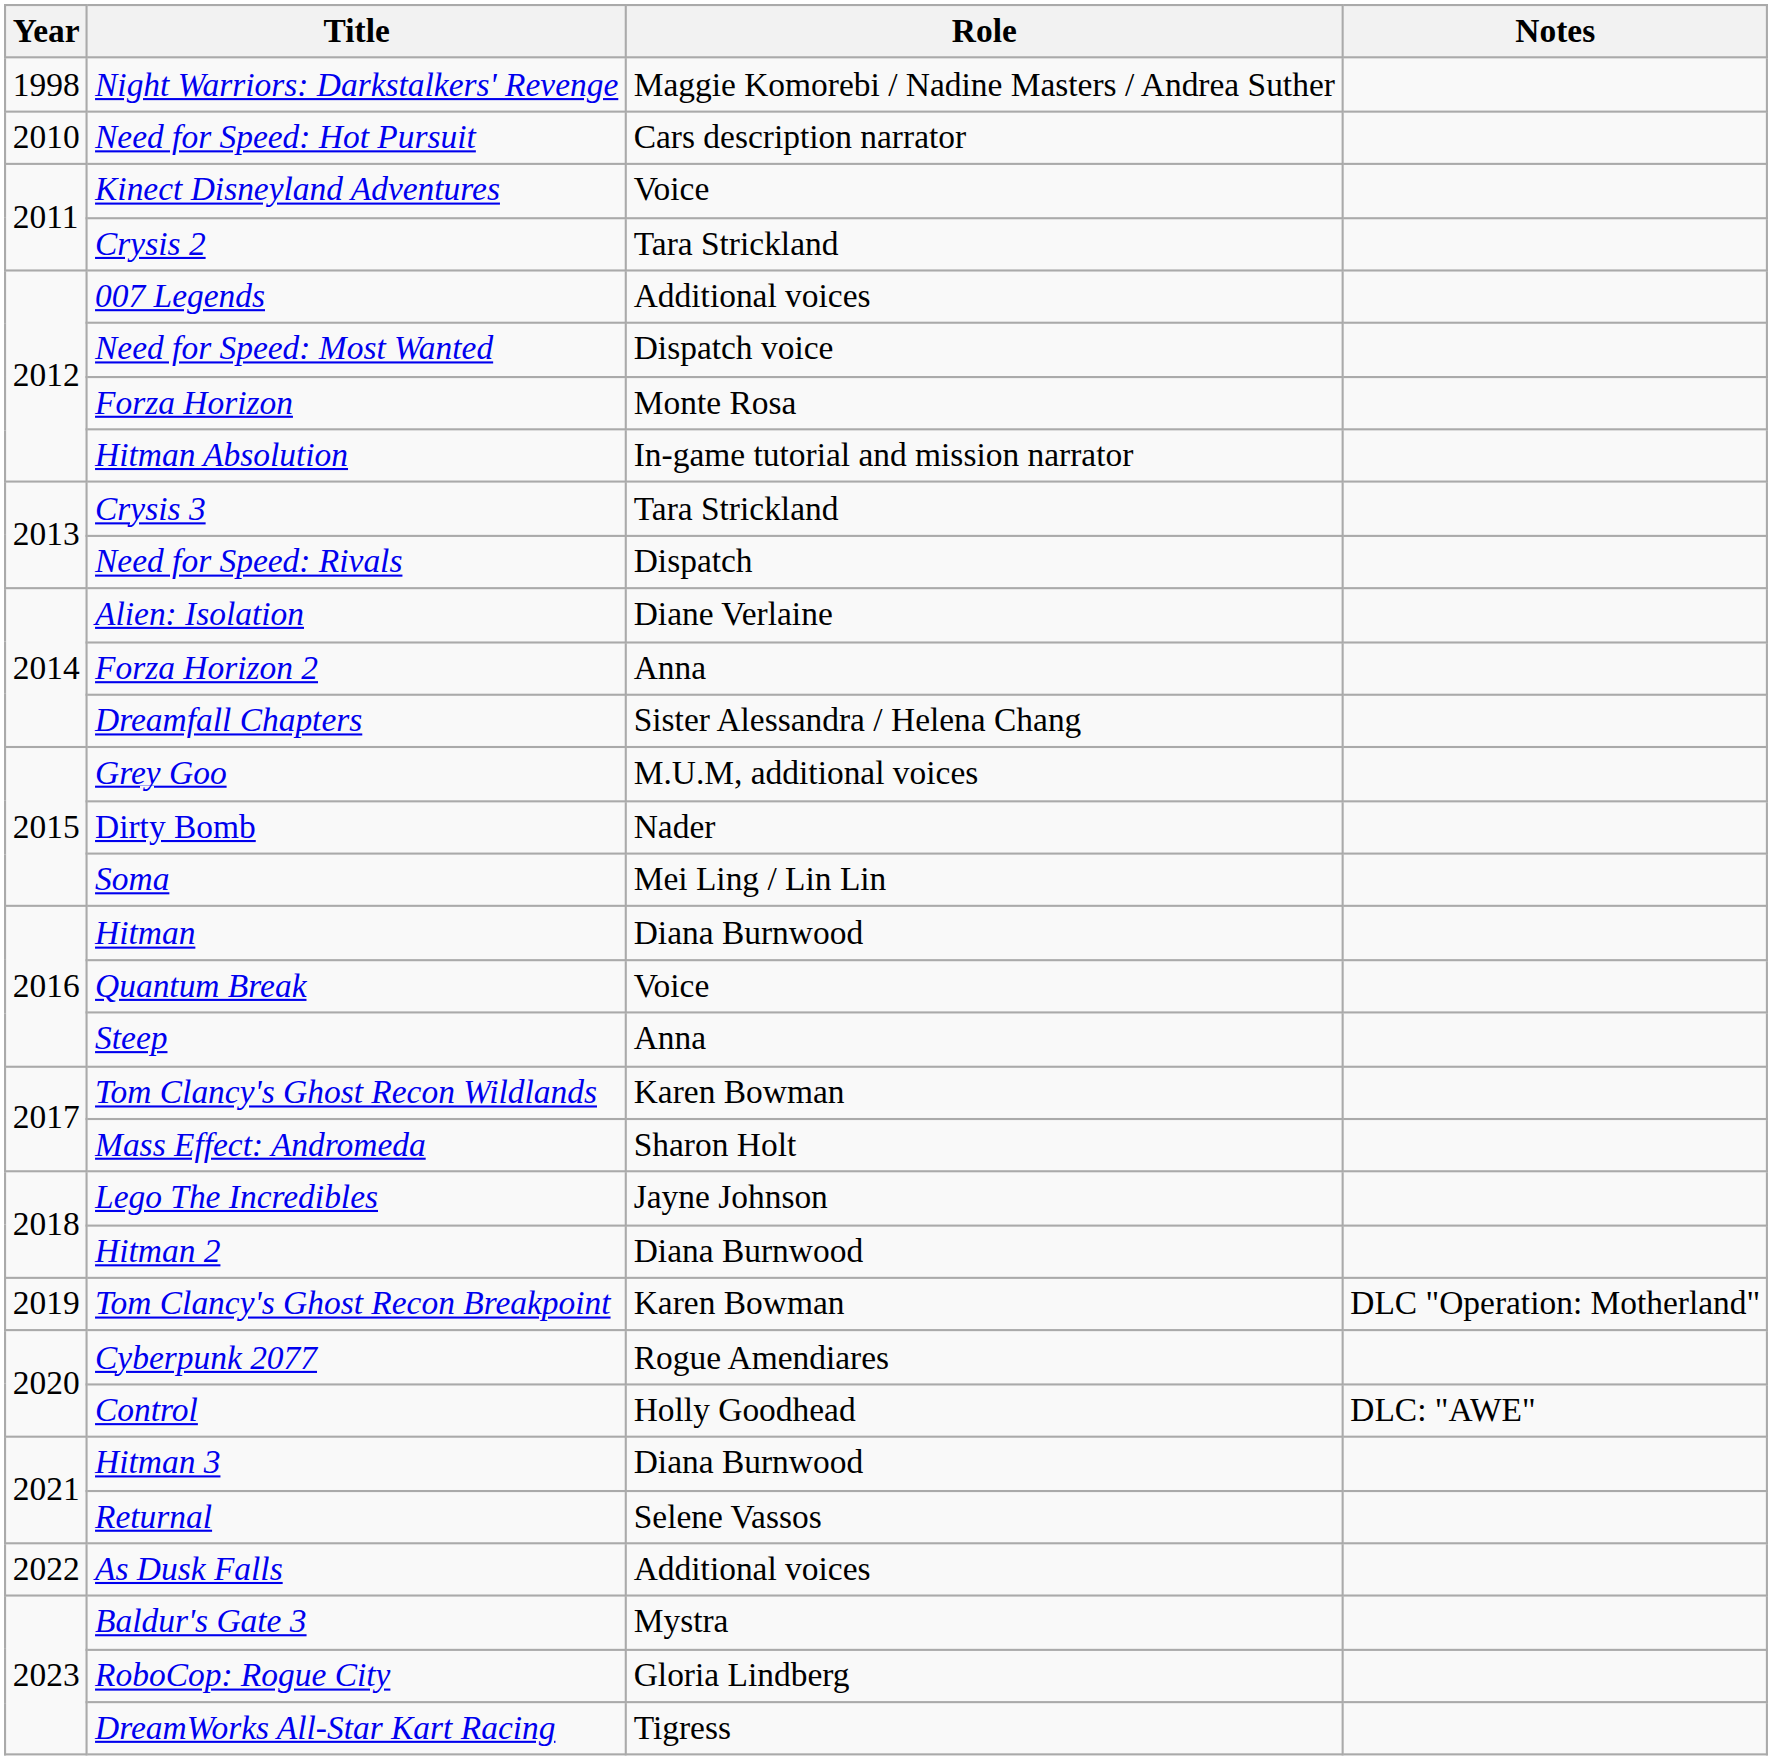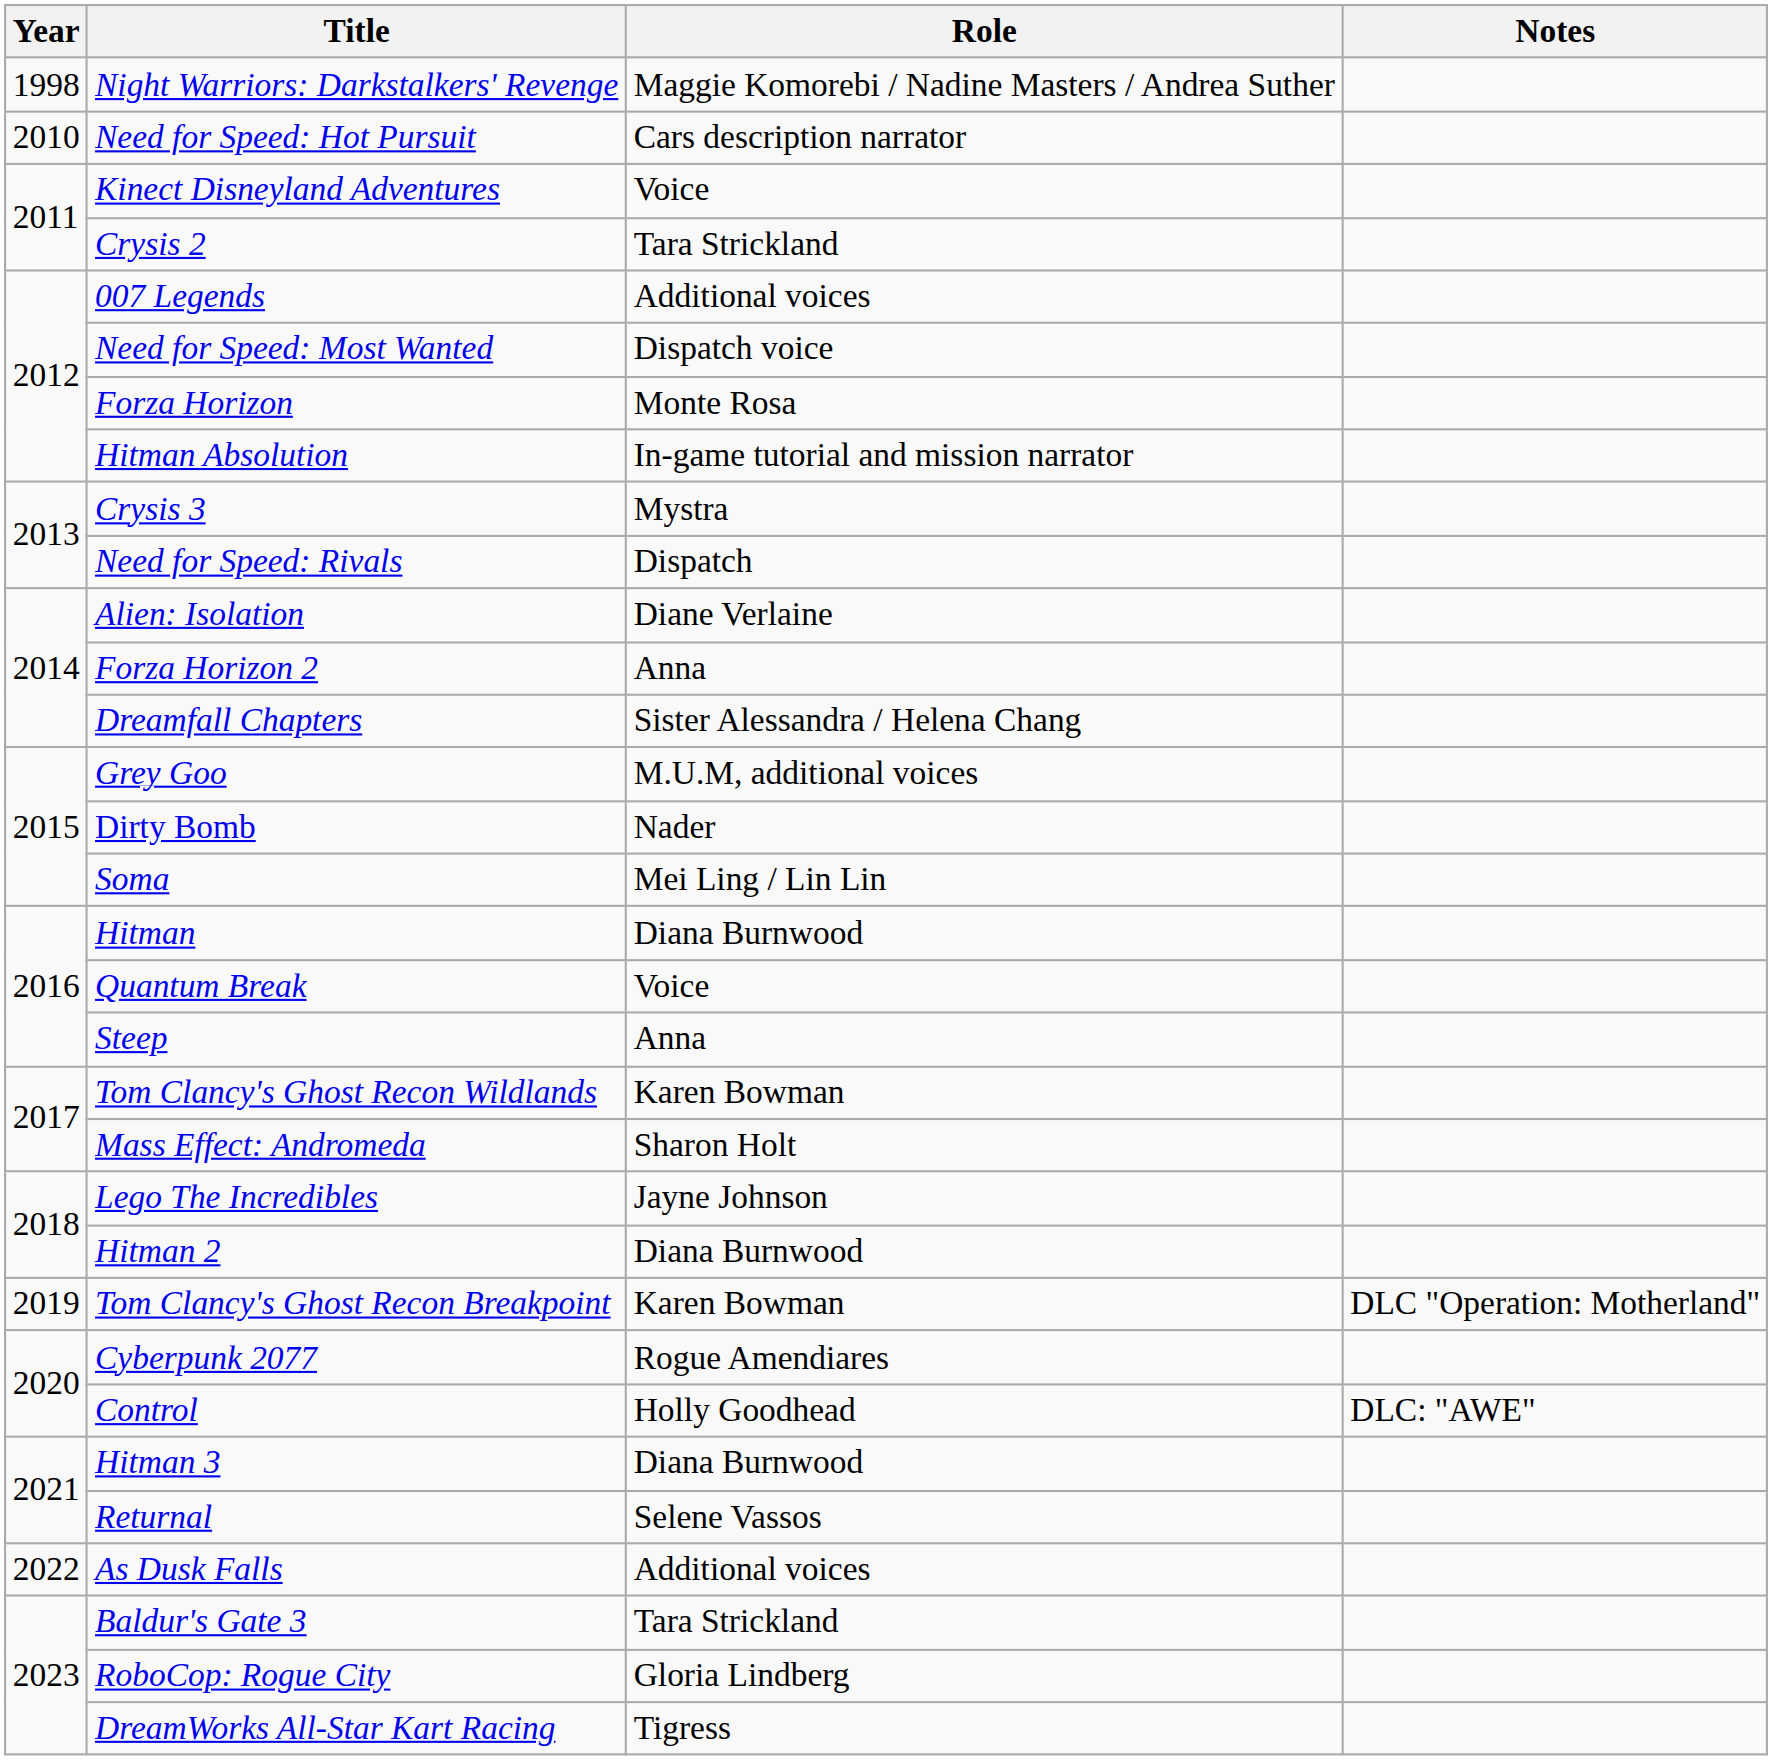(736, 508) Tara Strickland -> (681, 508) Mystra
(681, 1622) Mystra -> (736, 1622) Tara Strickland
